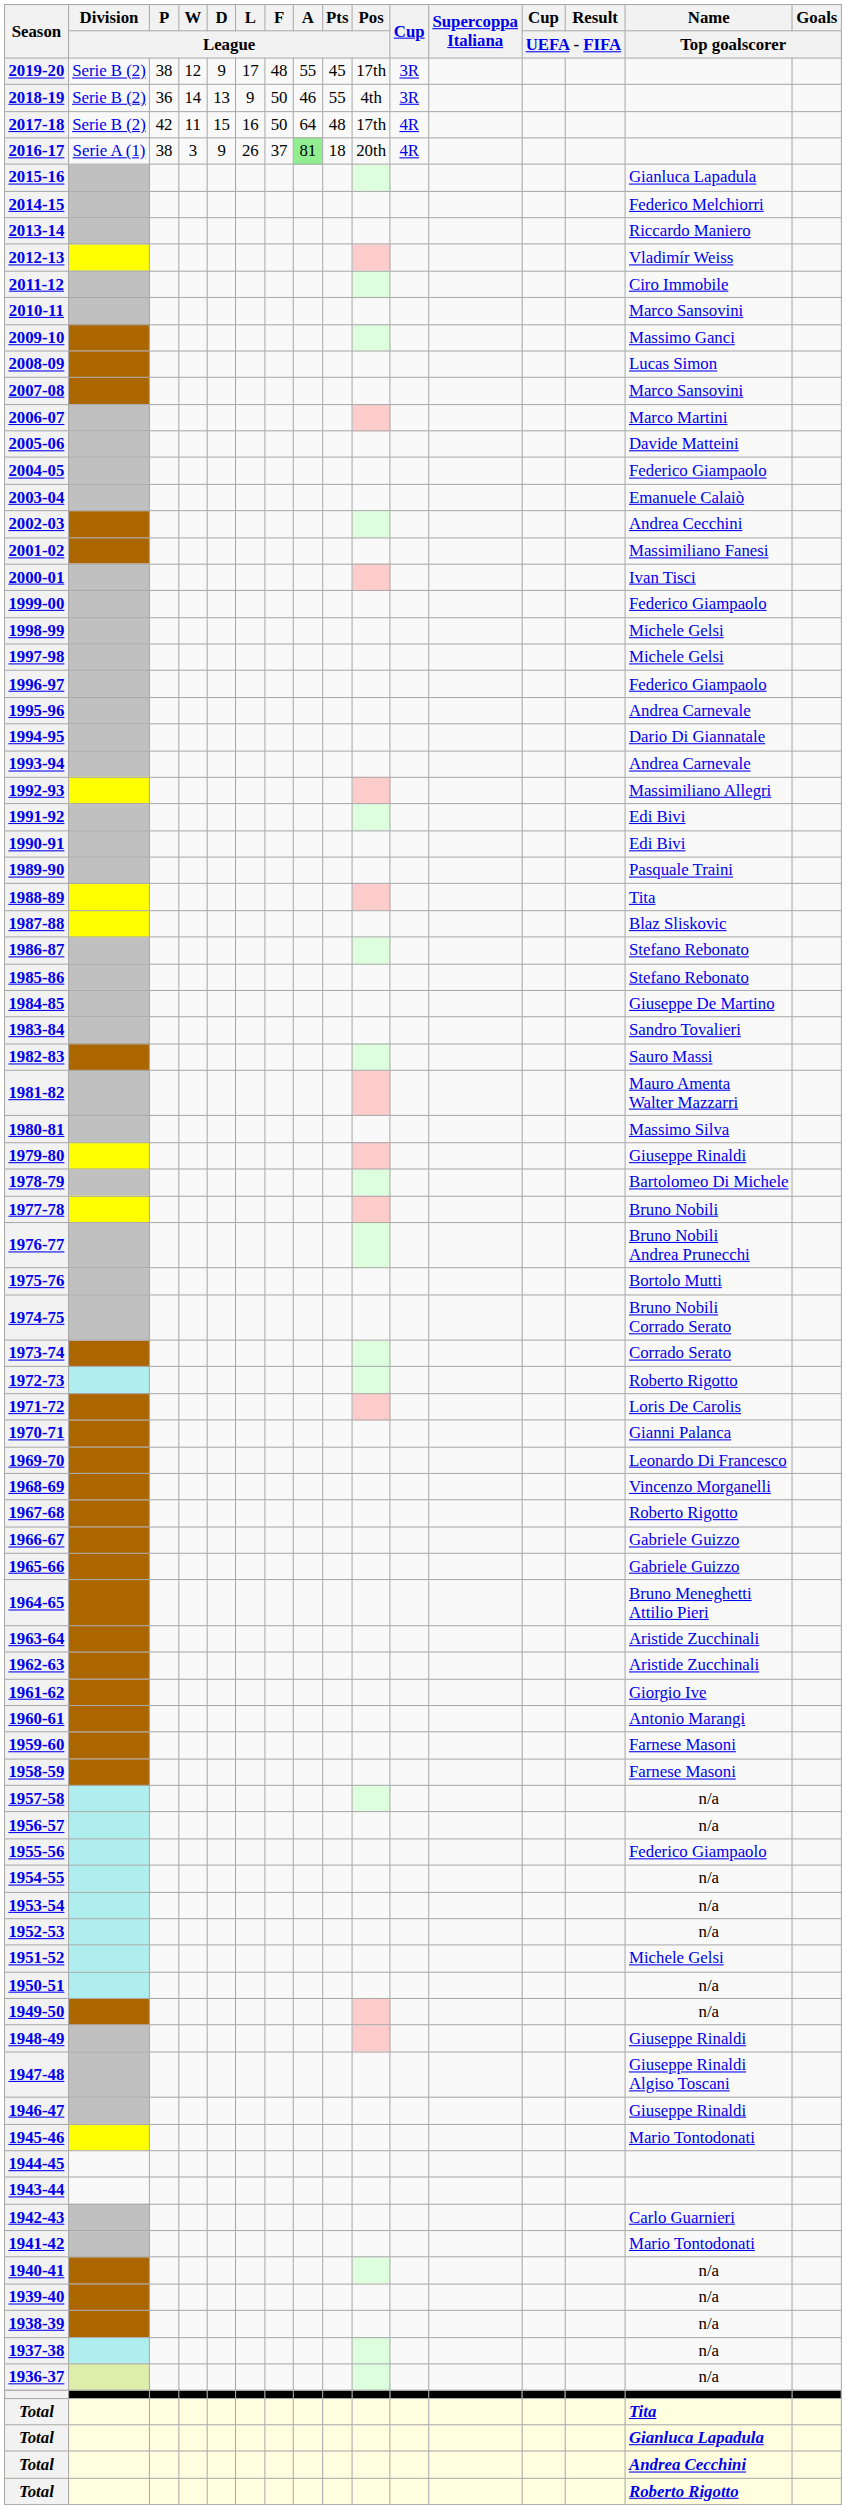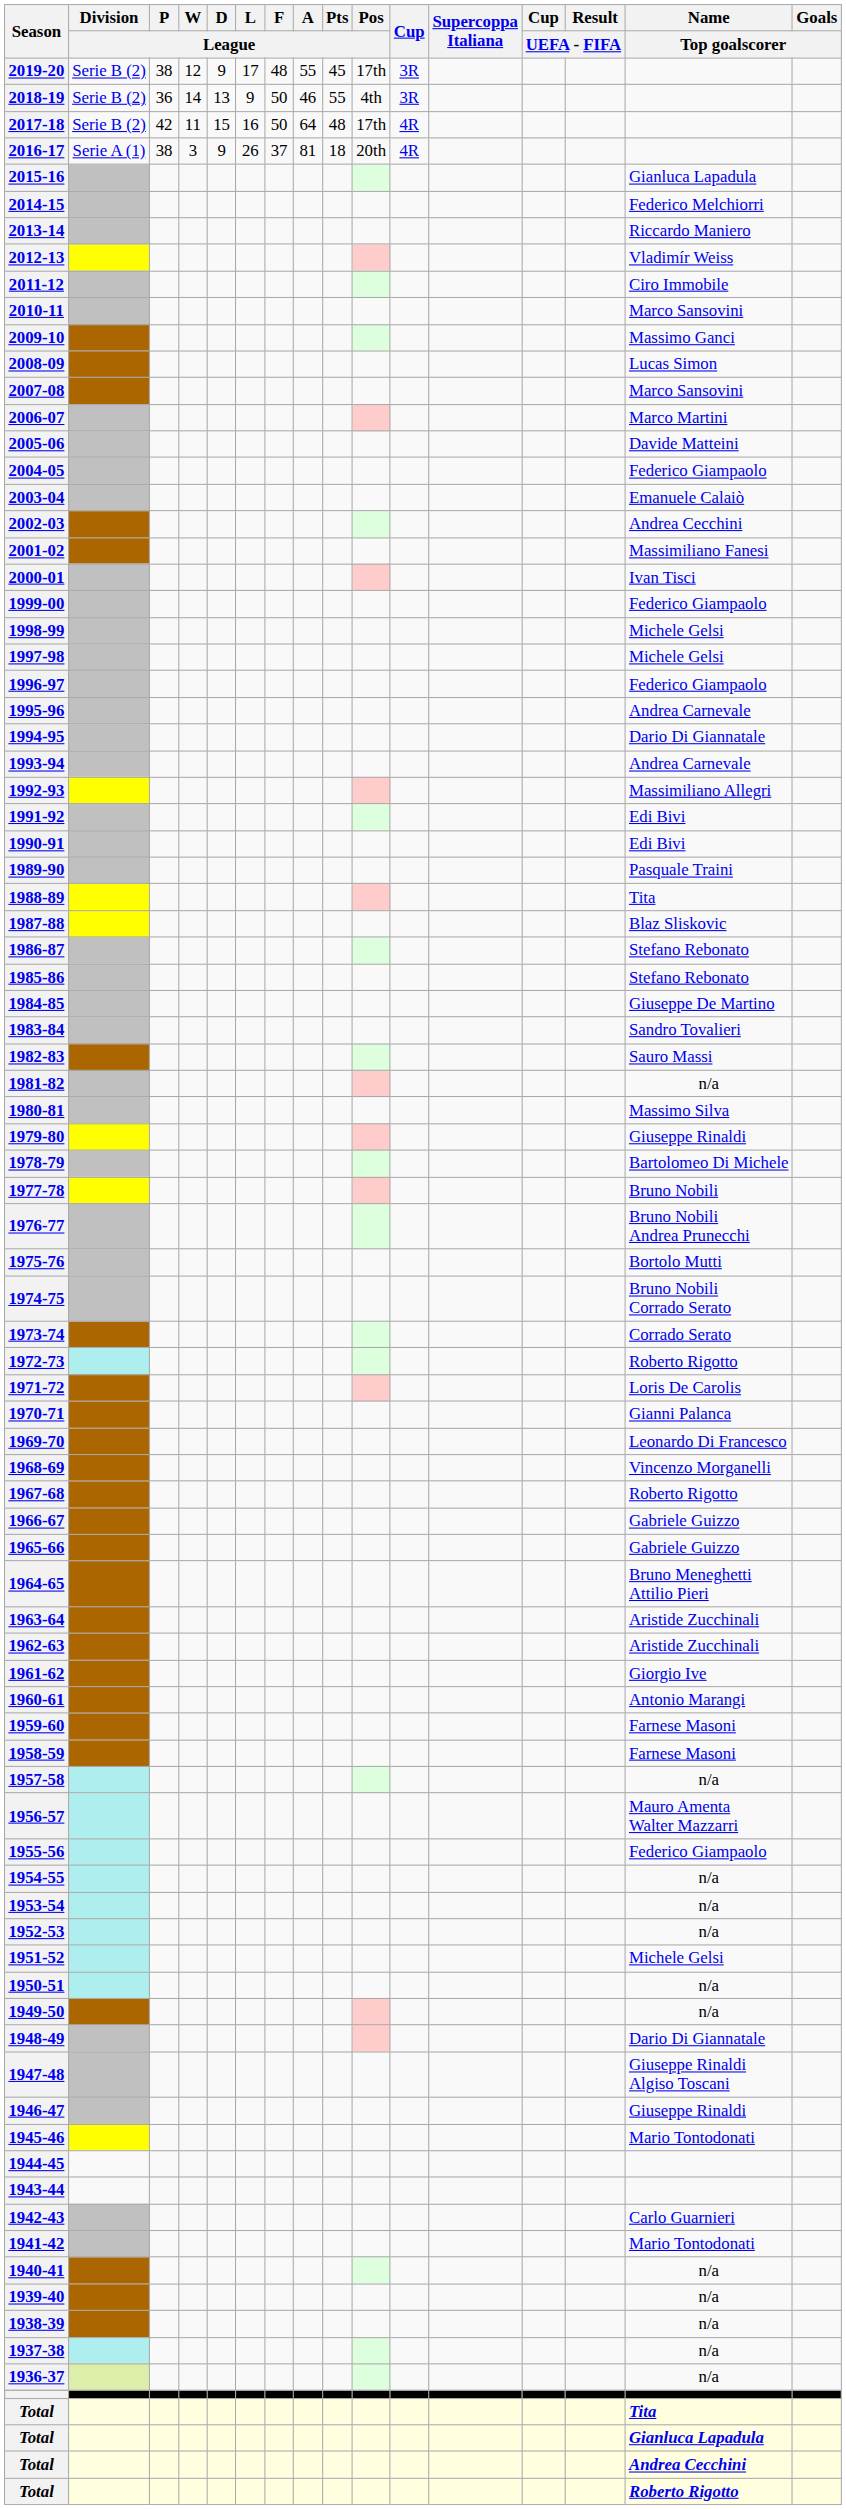(308, 151) lightgreen background -> (308, 151) no background
(684, 1093) Mauro Amenta Walter Mazzarri -> (709, 1083) n/a
(709, 1825) n/a -> (684, 1815) Mauro Amenta Walter Mazzarri
(688, 2038) Giuseppe Rinaldi -> (697, 2038) Dario Di Giannatale
